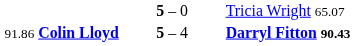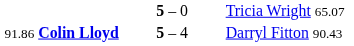(288, 32) bold -> (284, 32) normal
